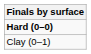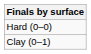(30, 27) bold -> (29, 27) normal
